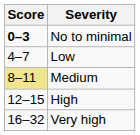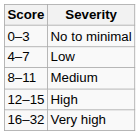(19, 36) bold -> (19, 36) normal
(22, 78) khaki background -> (22, 78) no background
